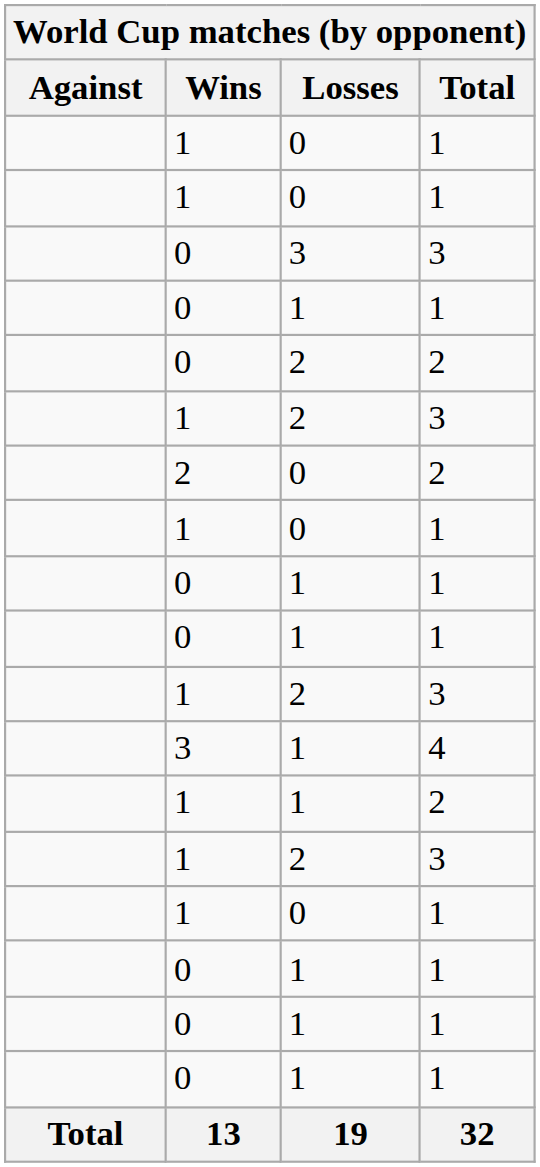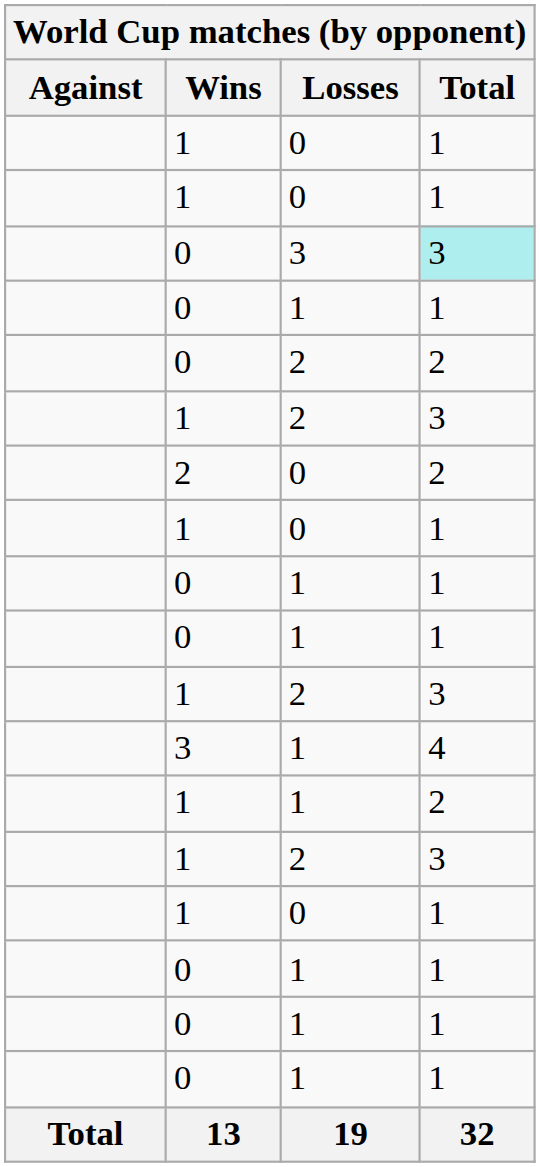(437, 252) no background -> (437, 252) paleturquoise background
